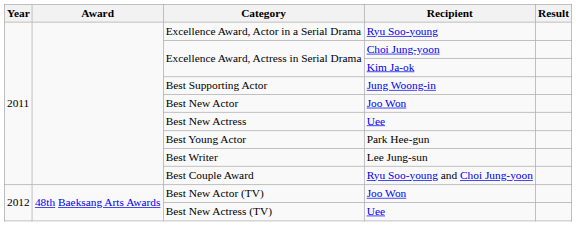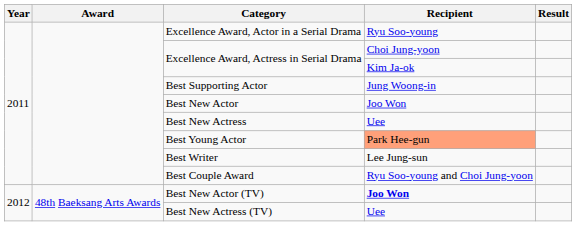(398, 139) no background -> (398, 139) lightsalmon background
(386, 193) normal -> (388, 193) bold
